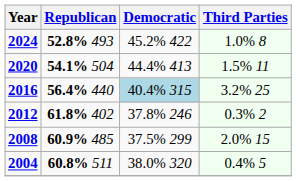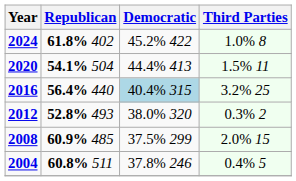(80, 41) 52.8% 493 -> (80, 41) 61.8% 402
(80, 114) 61.8% 402 -> (80, 114) 52.8% 493
(160, 114) 37.8% 246 -> (160, 114) 38.0% 320
(160, 163) 38.0% 320 -> (160, 163) 37.8% 246
